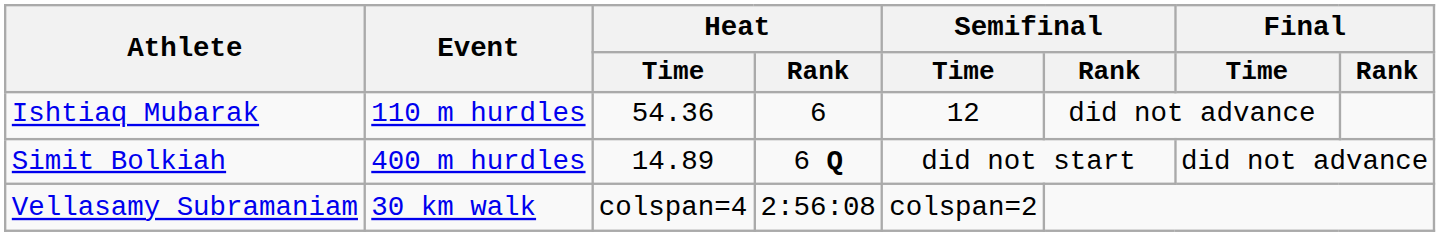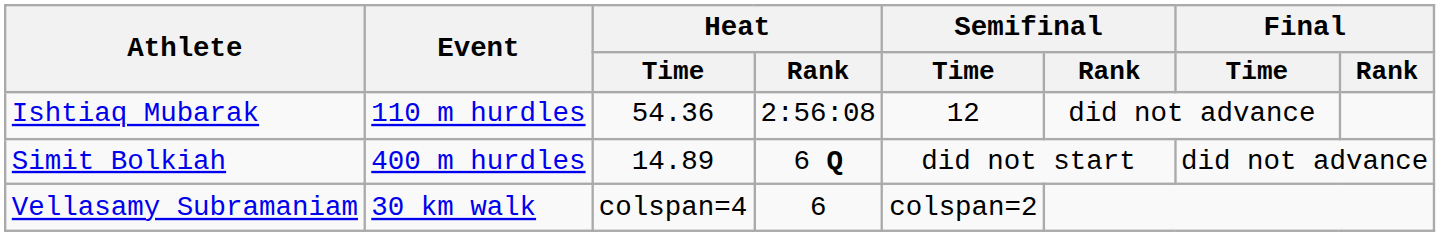(818, 115) 6 -> (818, 115) 2:56:08
(818, 208) 2:56:08 -> (818, 208) 6
